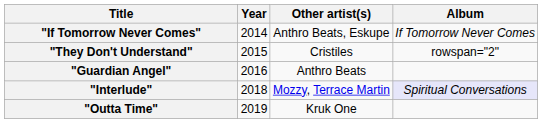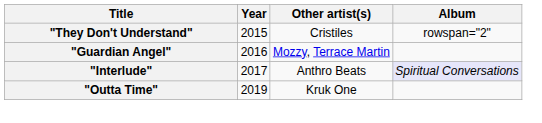- row: (121, 33)
(331, 71) Anthro Beats -> (331, 52) Mozzy, Terrace Martin
(254, 90) 2018 -> (254, 71) 2017
(331, 90) Mozzy, Terrace Martin -> (331, 71) Anthro Beats
